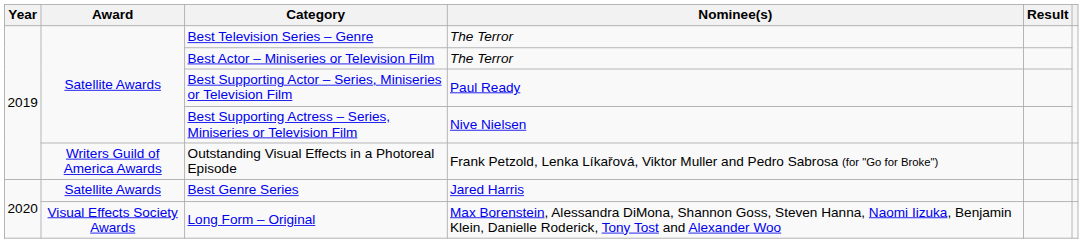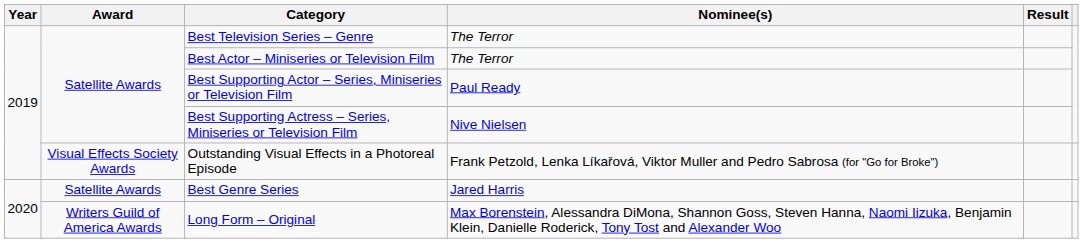(113, 161) Writers Guild of America Awards -> (113, 161) Visual Effects Society Awards
(113, 219) Visual Effects Society Awards -> (113, 219) Writers Guild of America Awards
